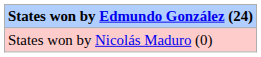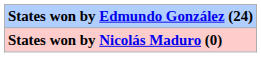(110, 39) normal -> (115, 39) bold
